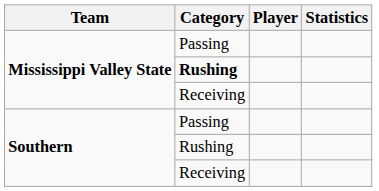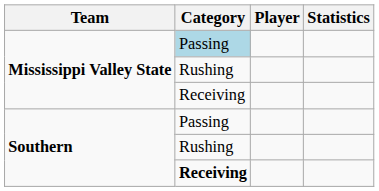(204, 43) no background -> (204, 43) lightblue background
(208, 69) bold -> (206, 69) normal
(212, 173) normal -> (213, 173) bold
